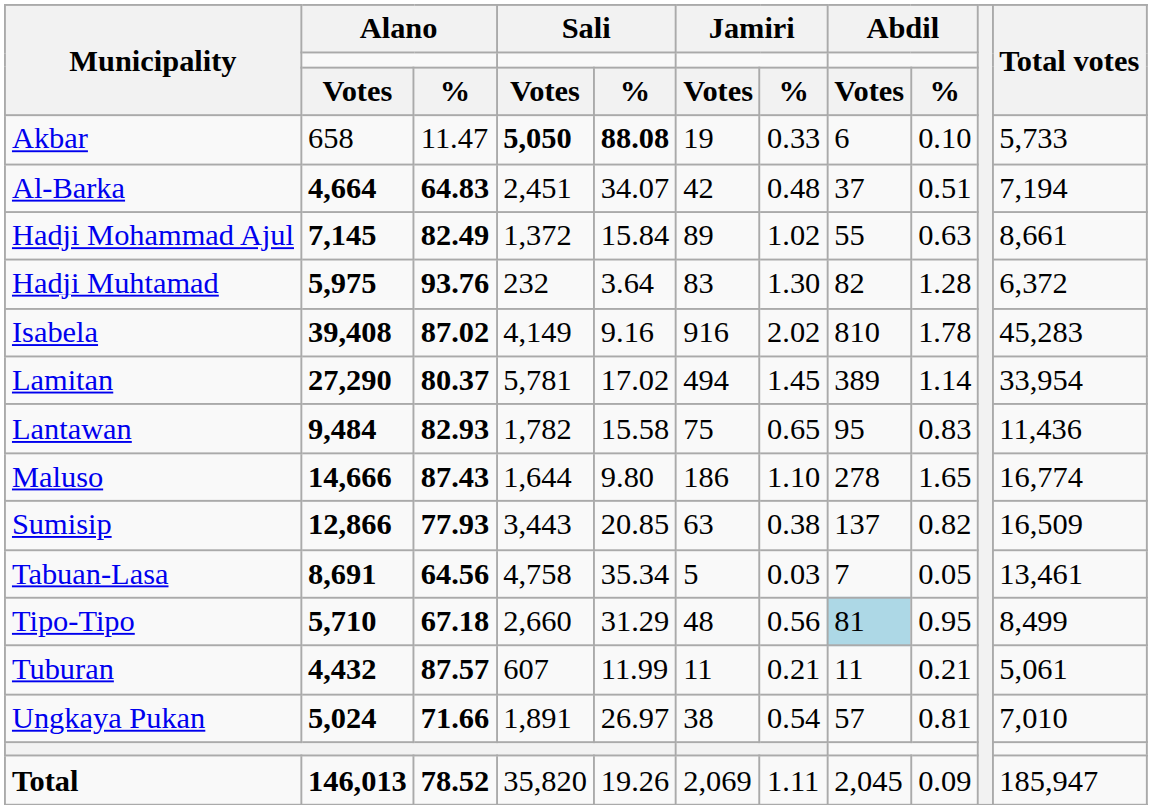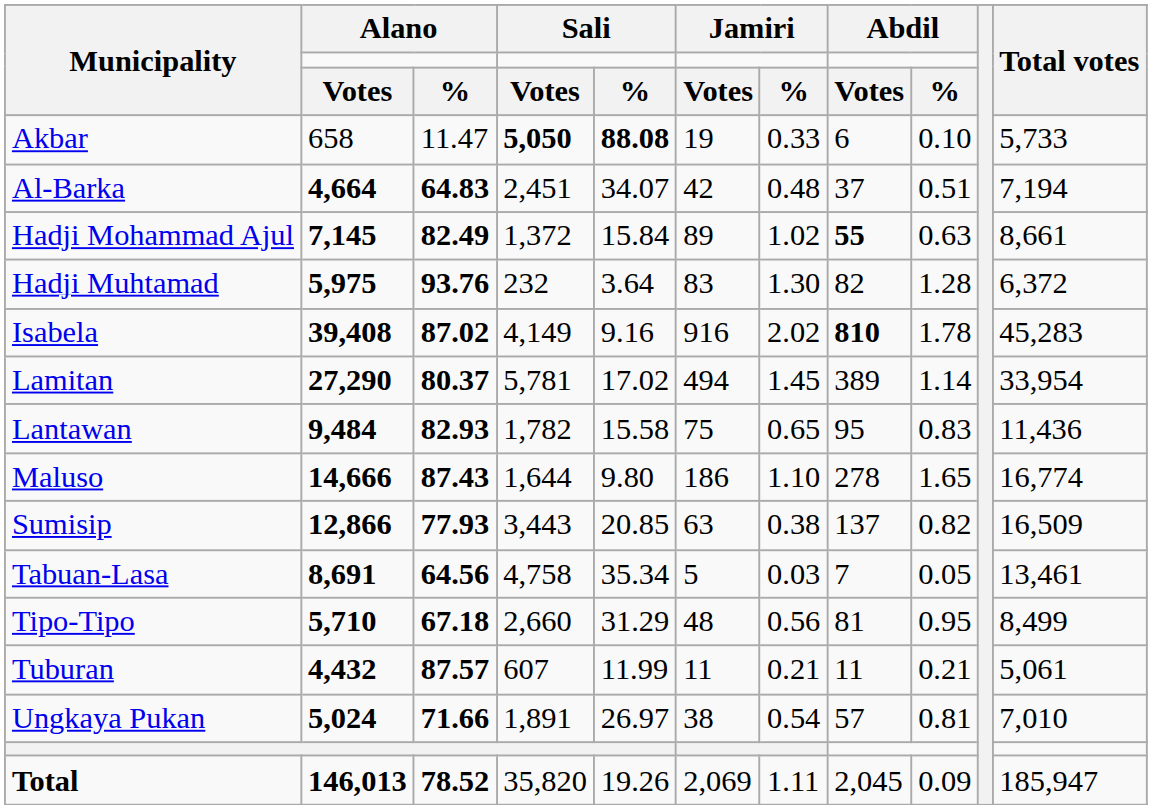(850, 235) normal -> (850, 235) bold
(857, 331) normal -> (857, 331) bold
(850, 621) lightblue background -> (850, 621) no background
